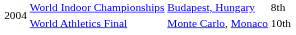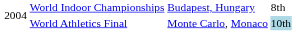(281, 23) no background -> (281, 23) lightblue background
